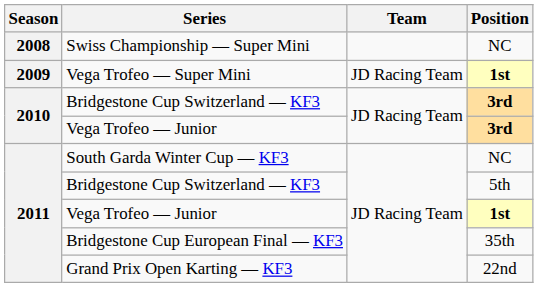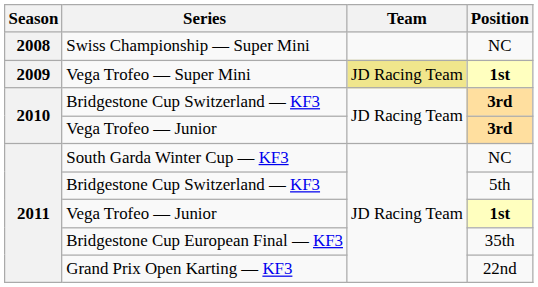(407, 73) no background -> (407, 73) khaki background
